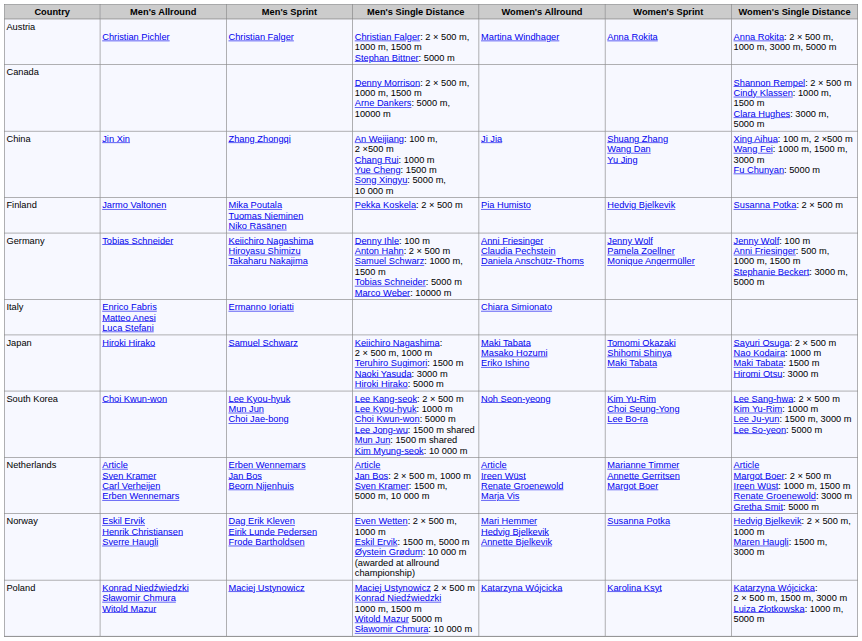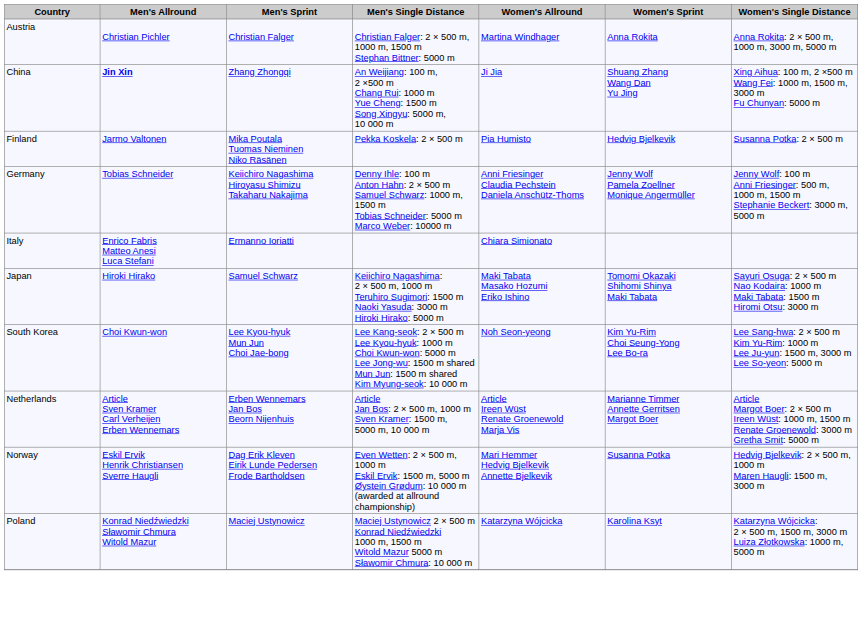- row: (23, 72)
(116, 139) normal -> (117, 72) bold
